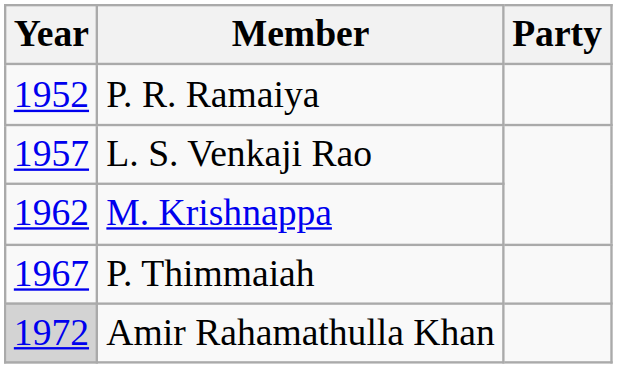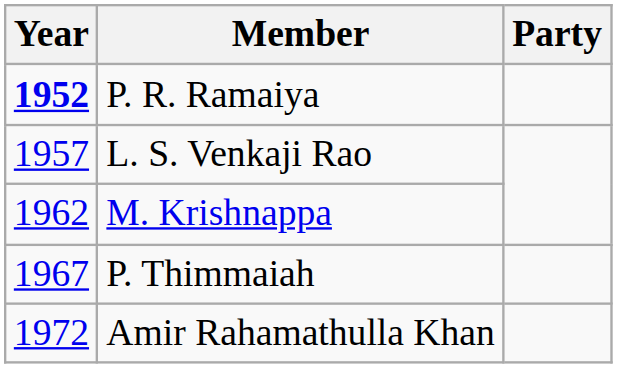(51, 93) normal -> (51, 93) bold
(51, 332) lightgrey background -> (51, 332) no background
